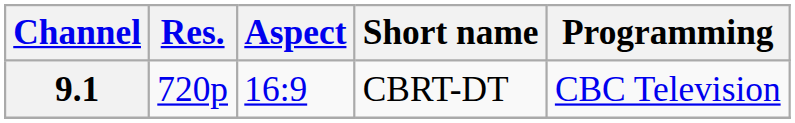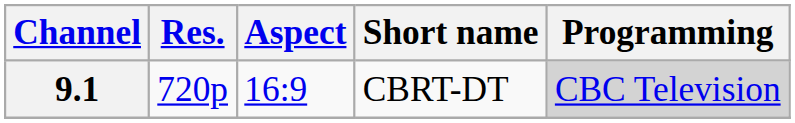(668, 88) no background -> (668, 88) lightgrey background
